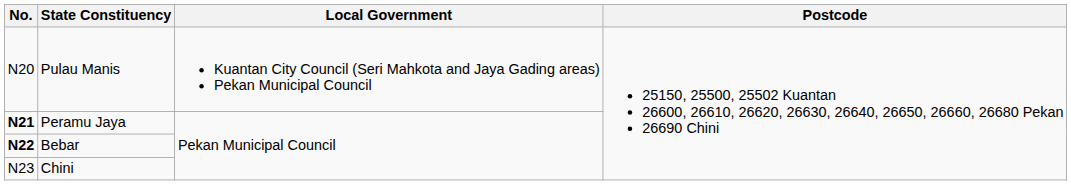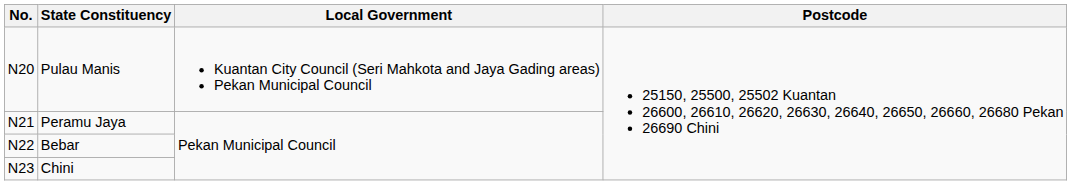(21, 122) bold -> (21, 122) normal
(21, 145) bold -> (21, 145) normal
